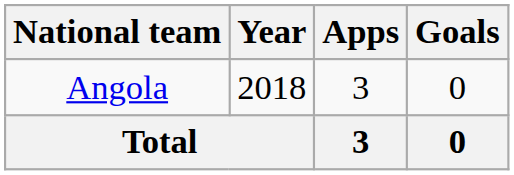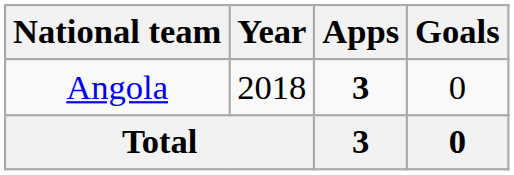(361, 86) normal -> (361, 86) bold
